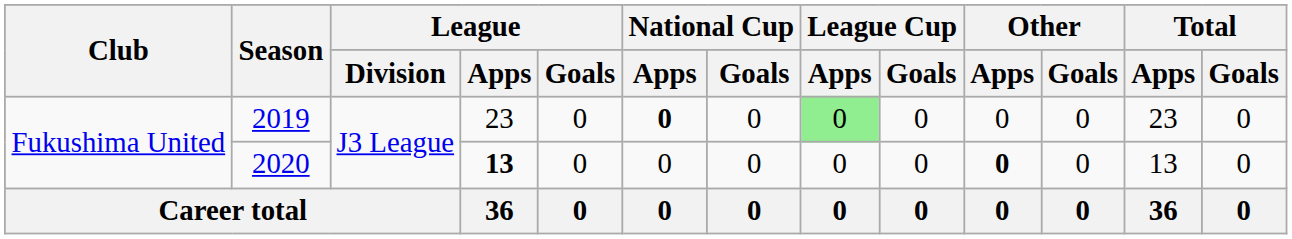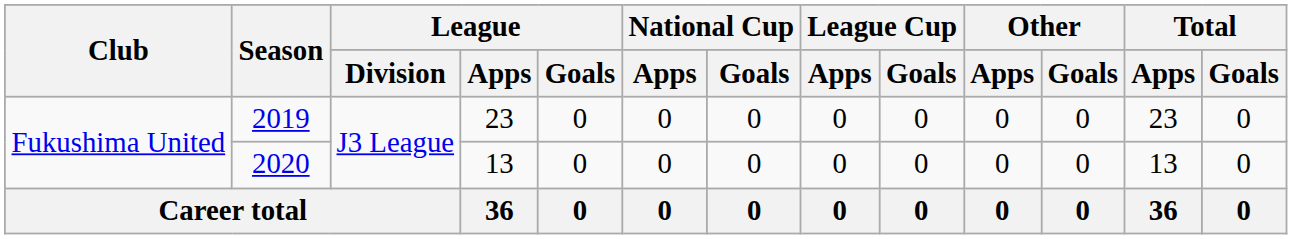(665, 118) bold -> (665, 118) normal
(840, 118) lightgreen background -> (840, 118) no background
(499, 164) bold -> (499, 164) normal
(1002, 164) bold -> (1002, 164) normal
